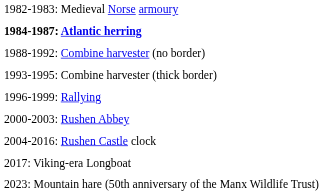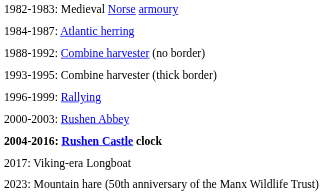(73, 31) bold -> (69, 31) normal
(80, 141) normal -> (83, 141) bold
